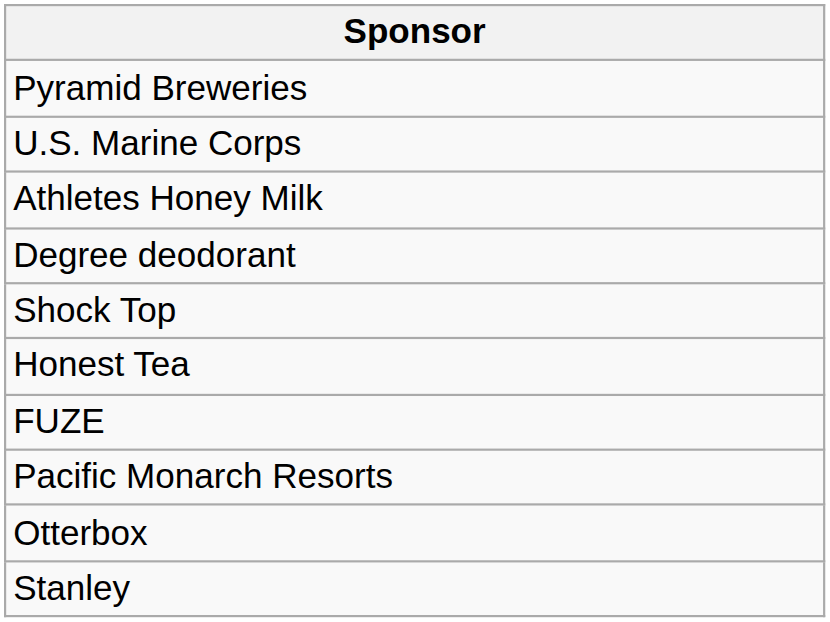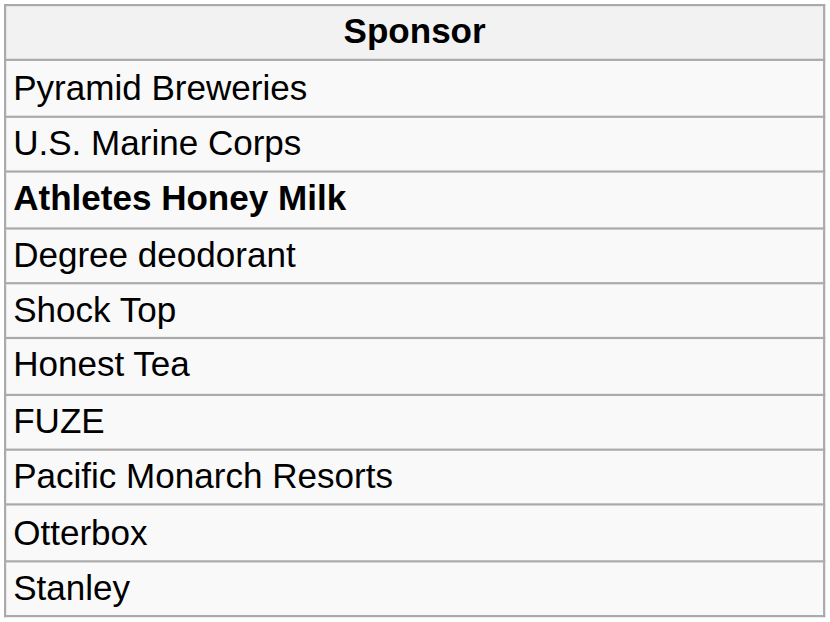(168, 198) normal -> (180, 198) bold
